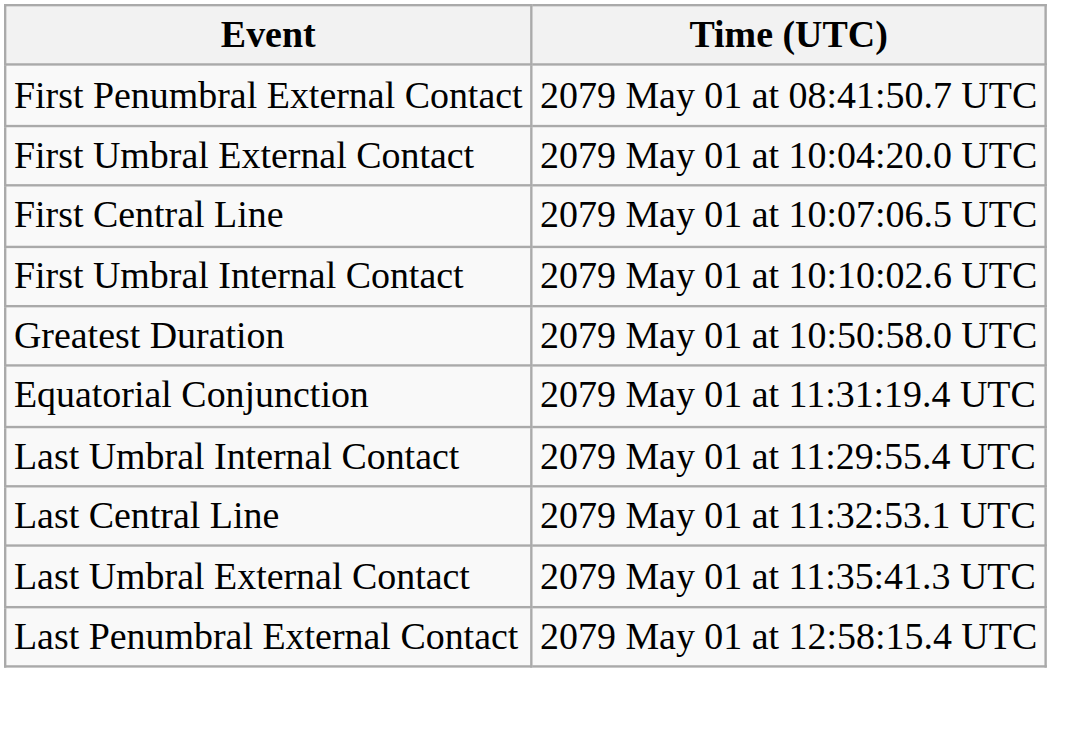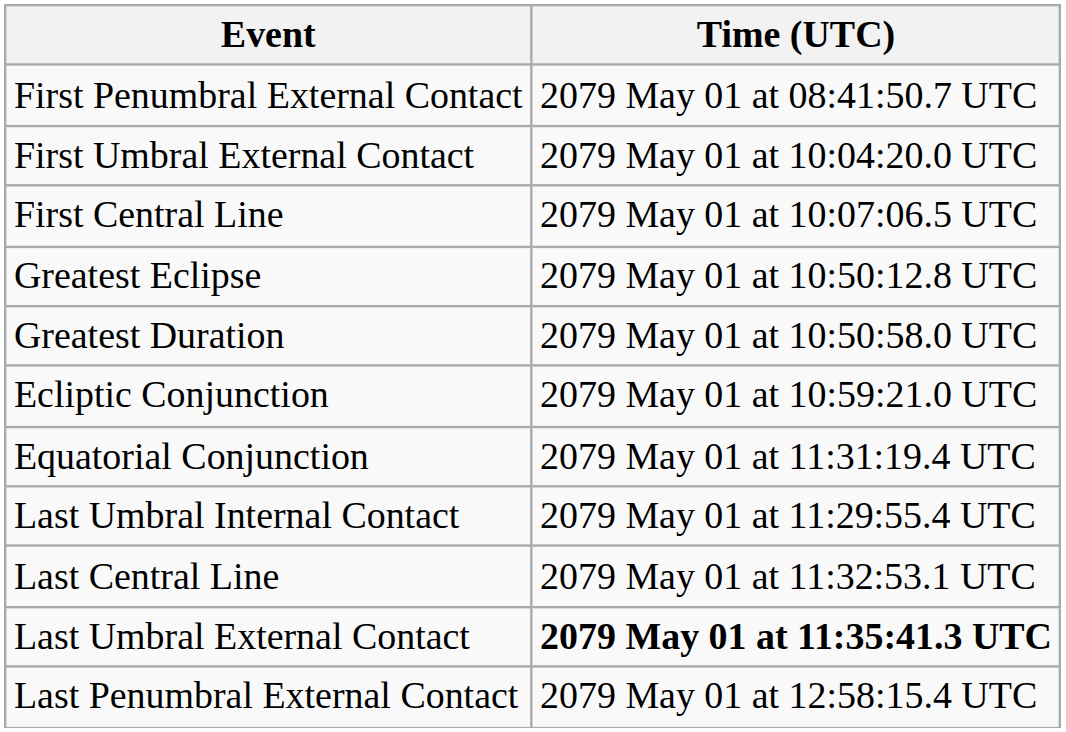- row: (239, 275)
+ row: (138, 275)
+ row: (171, 395)
(788, 575) normal -> (796, 635) bold
